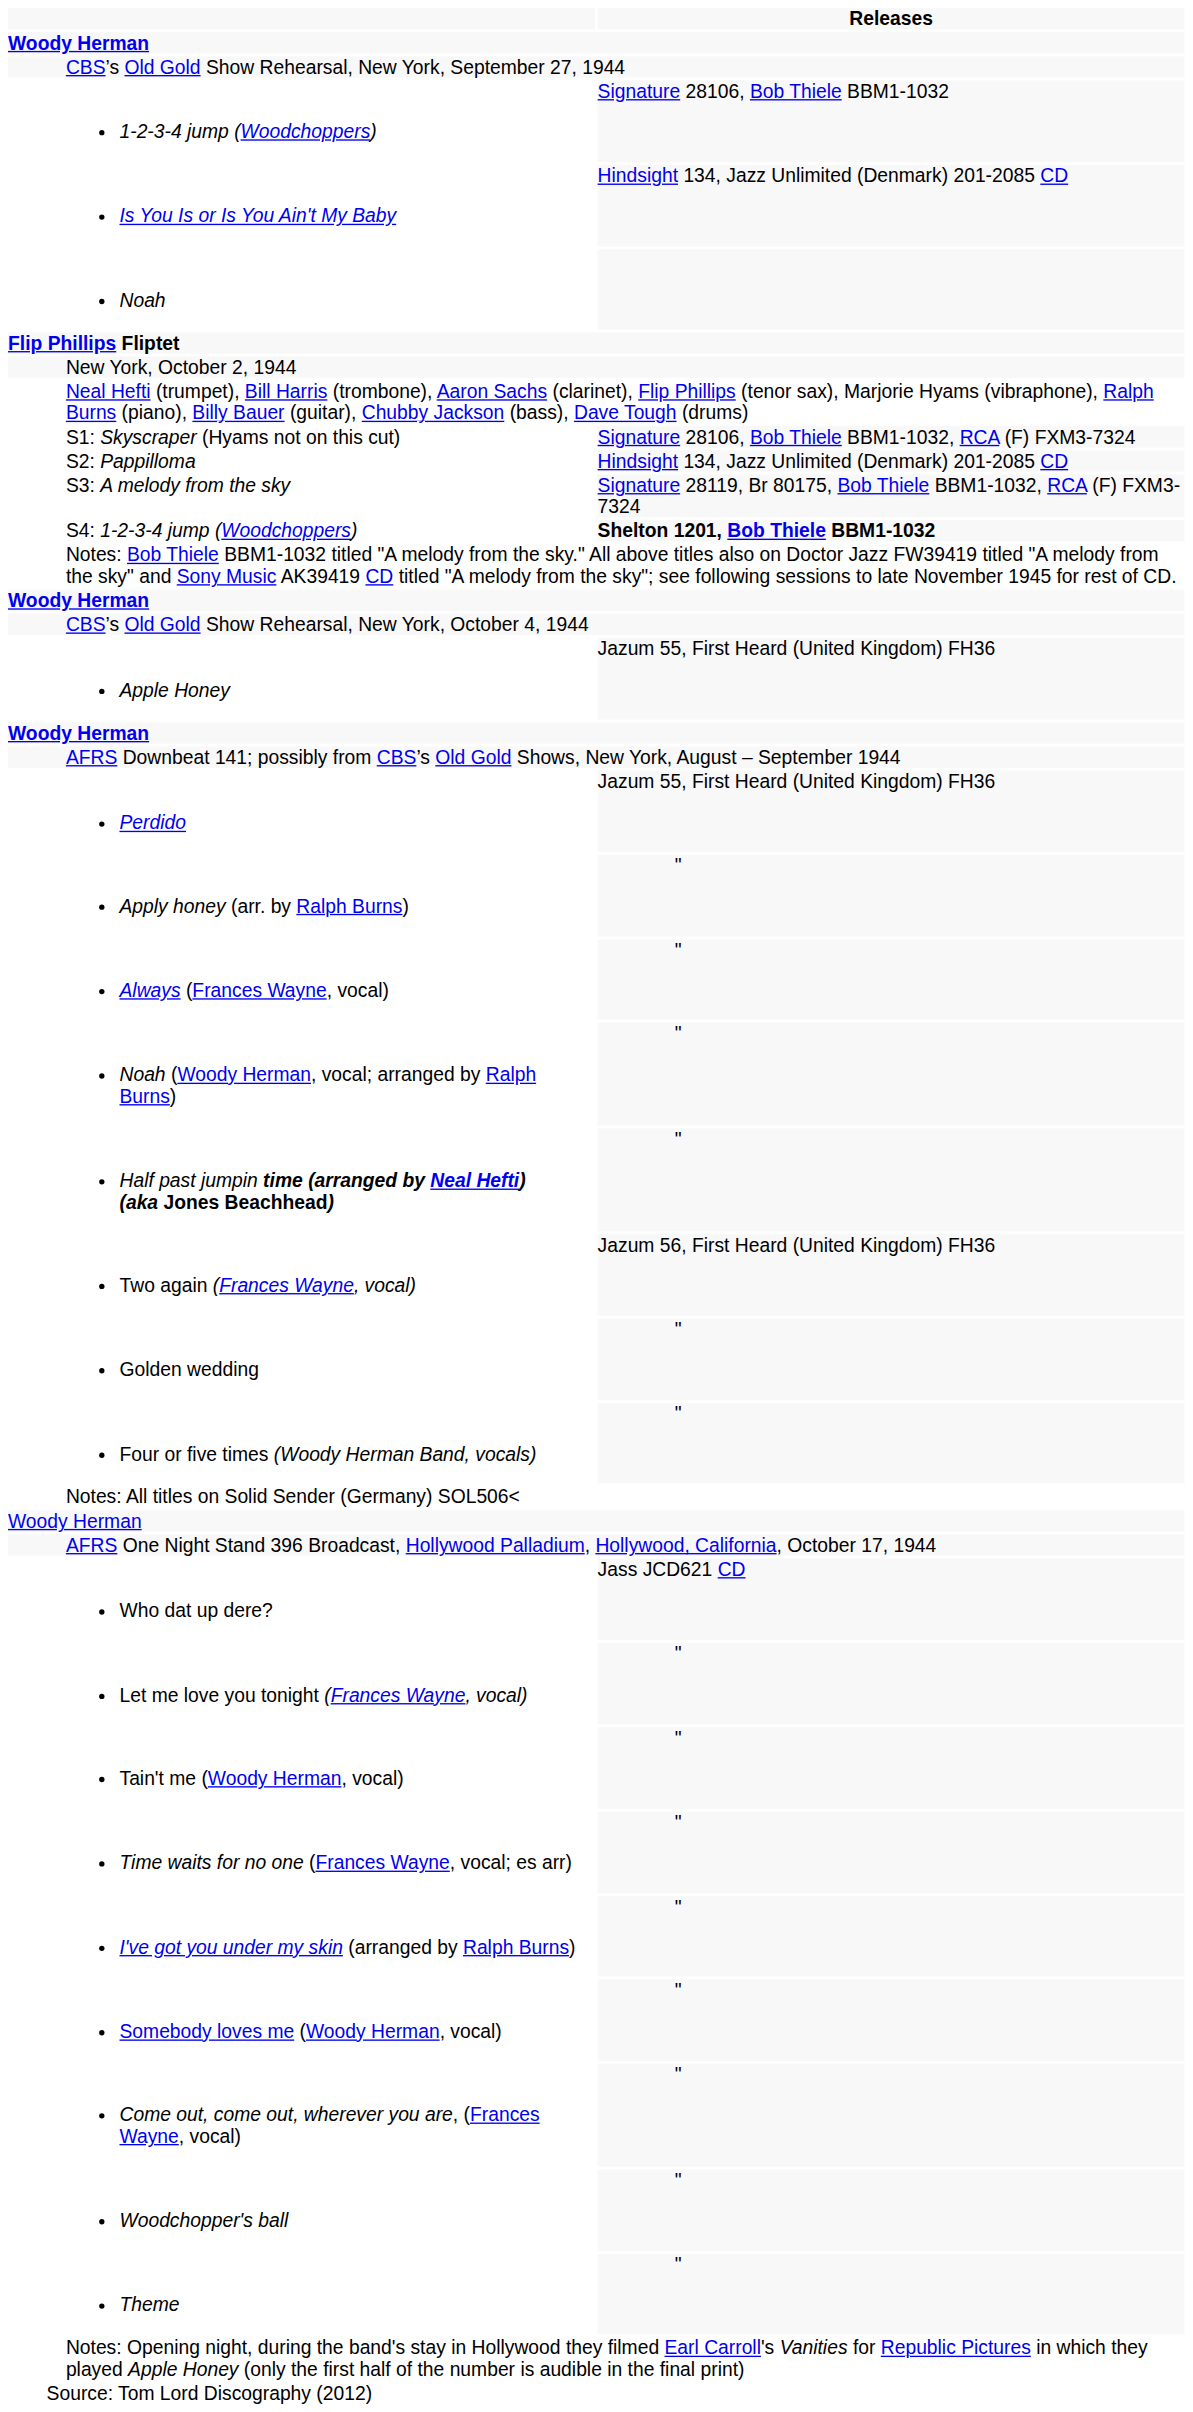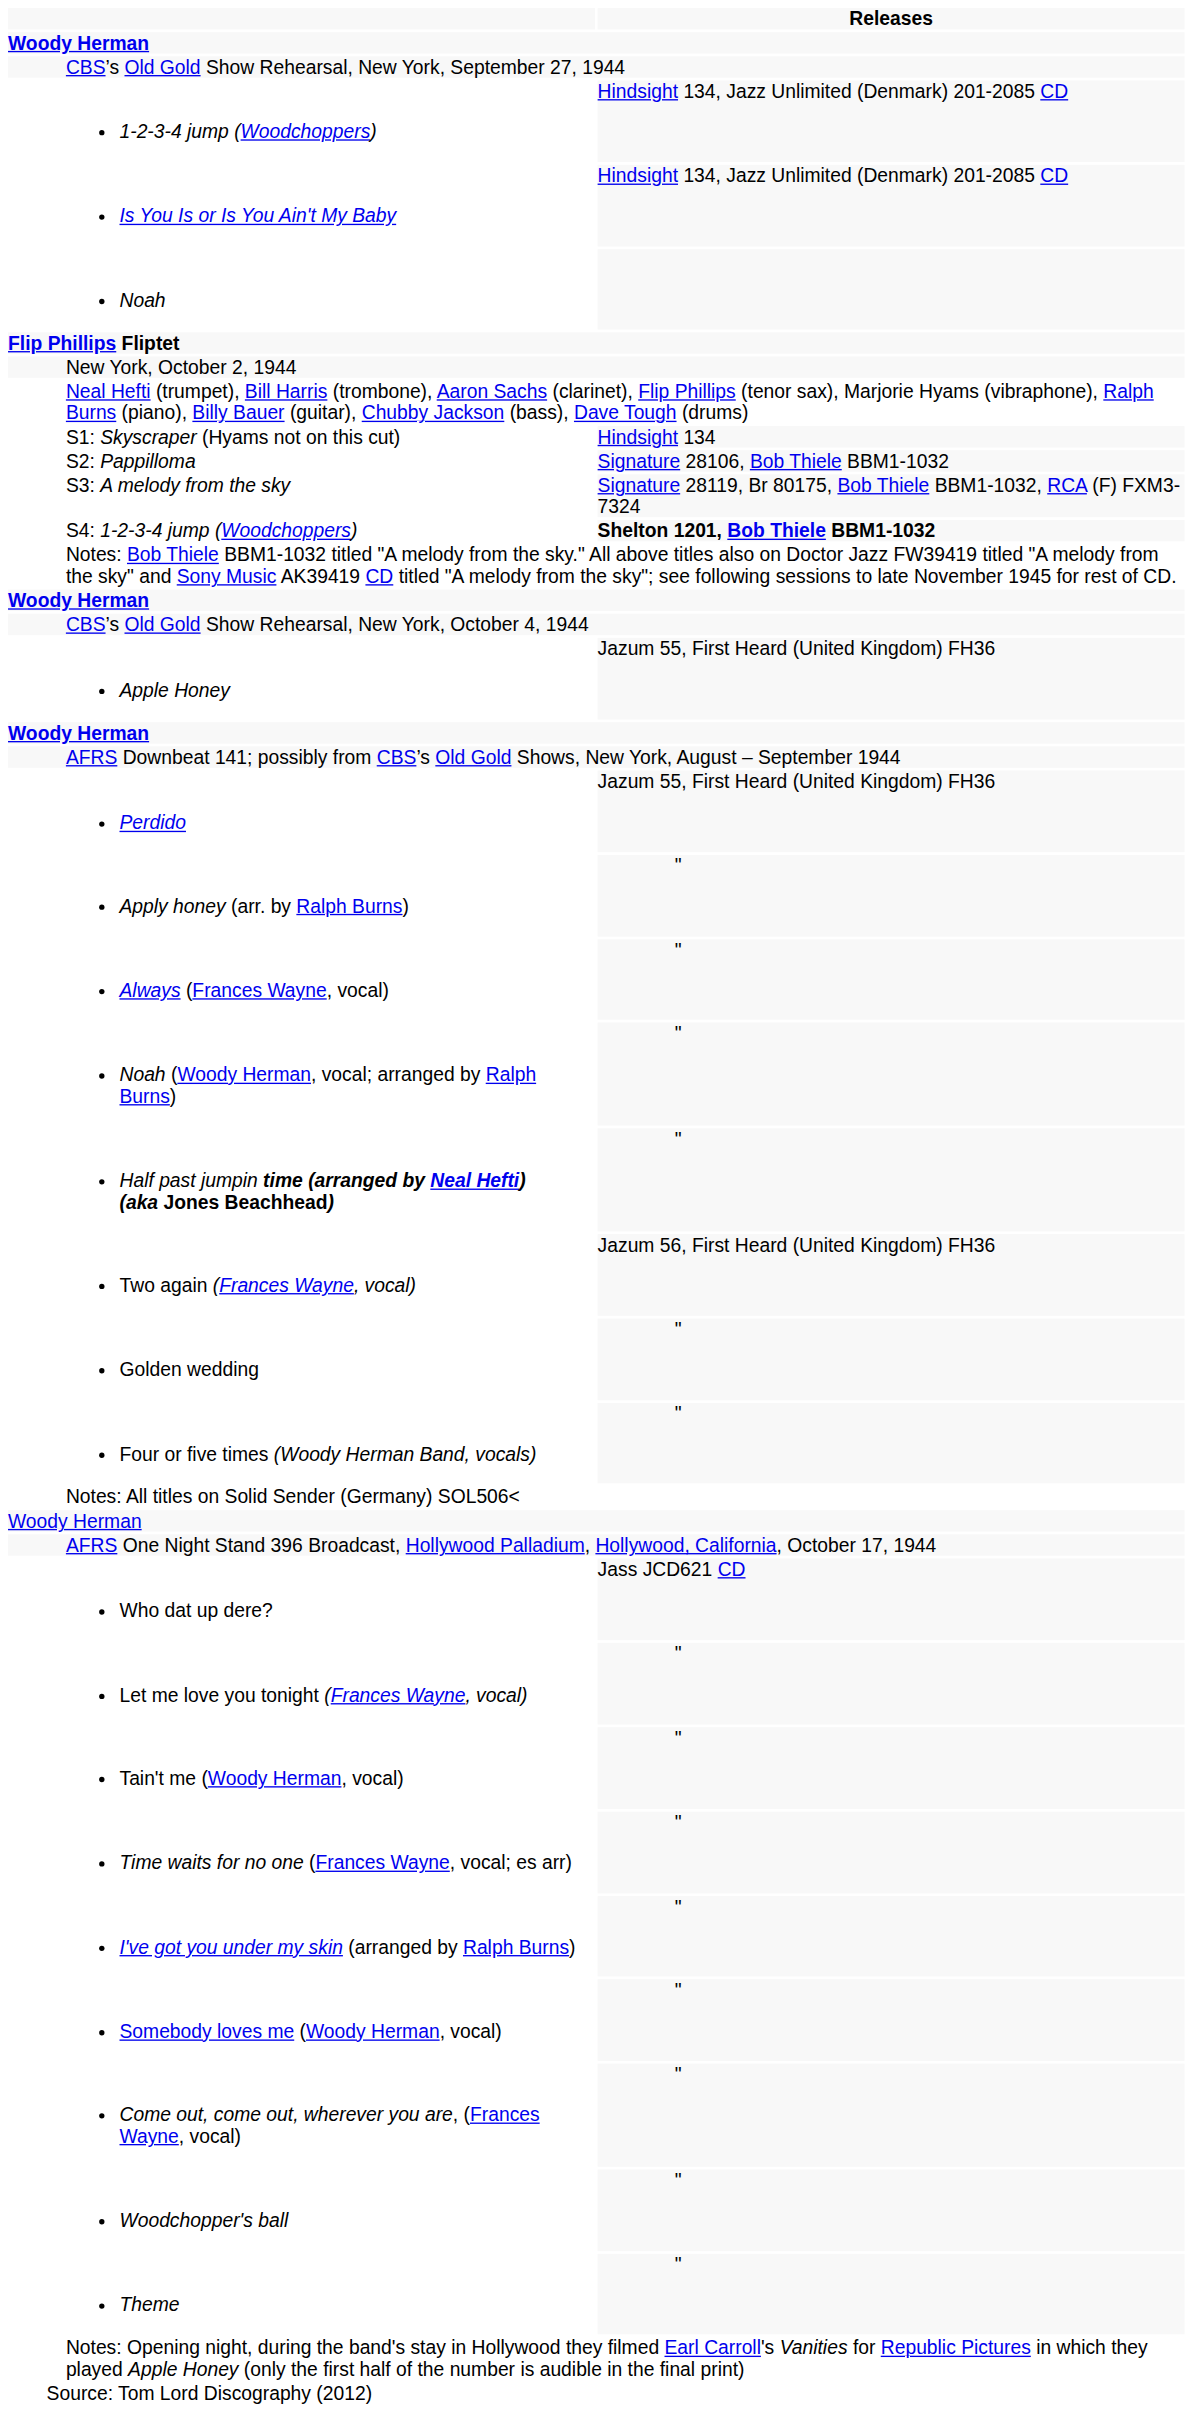(773, 91) Signature 28106, Bob Thiele BBM1-1032 -> (833, 91) Hindsight 134, Jazz Unlimited (Denmark) 201-2085 CD
(867, 437) Signature 28106, Bob Thiele BBM1-1032, RCA (F) FXM3-7324 -> (657, 437) Hindsight 134
(833, 461) Hindsight 134, Jazz Unlimited (Denmark) 201-2085 CD -> (773, 461) Signature 28106, Bob Thiele BBM1-1032
